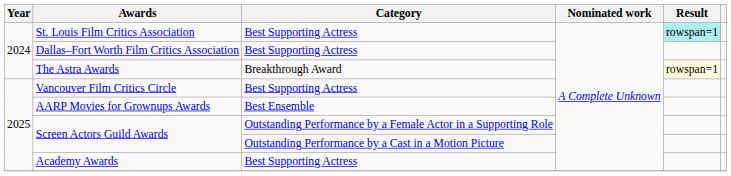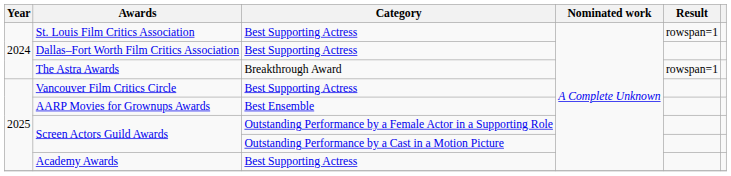(692, 32) paleturquoise background -> (692, 32) no background
(692, 69) lightyellow background -> (692, 69) no background
